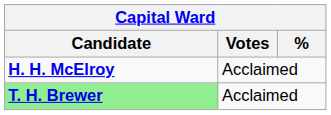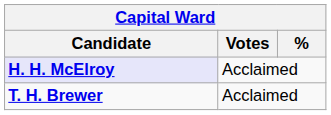(61, 69) no background -> (61, 69) lavender background
(55, 95) lightgreen background -> (55, 95) no background
